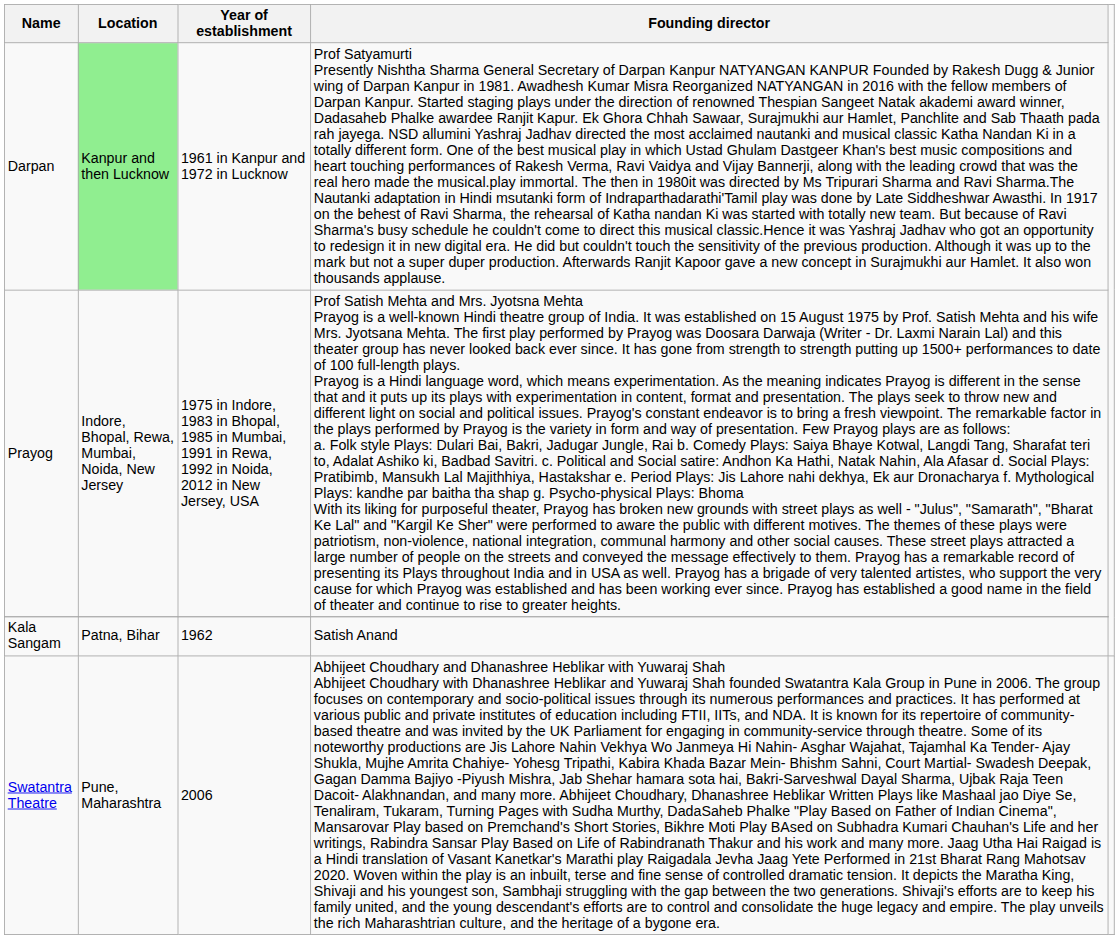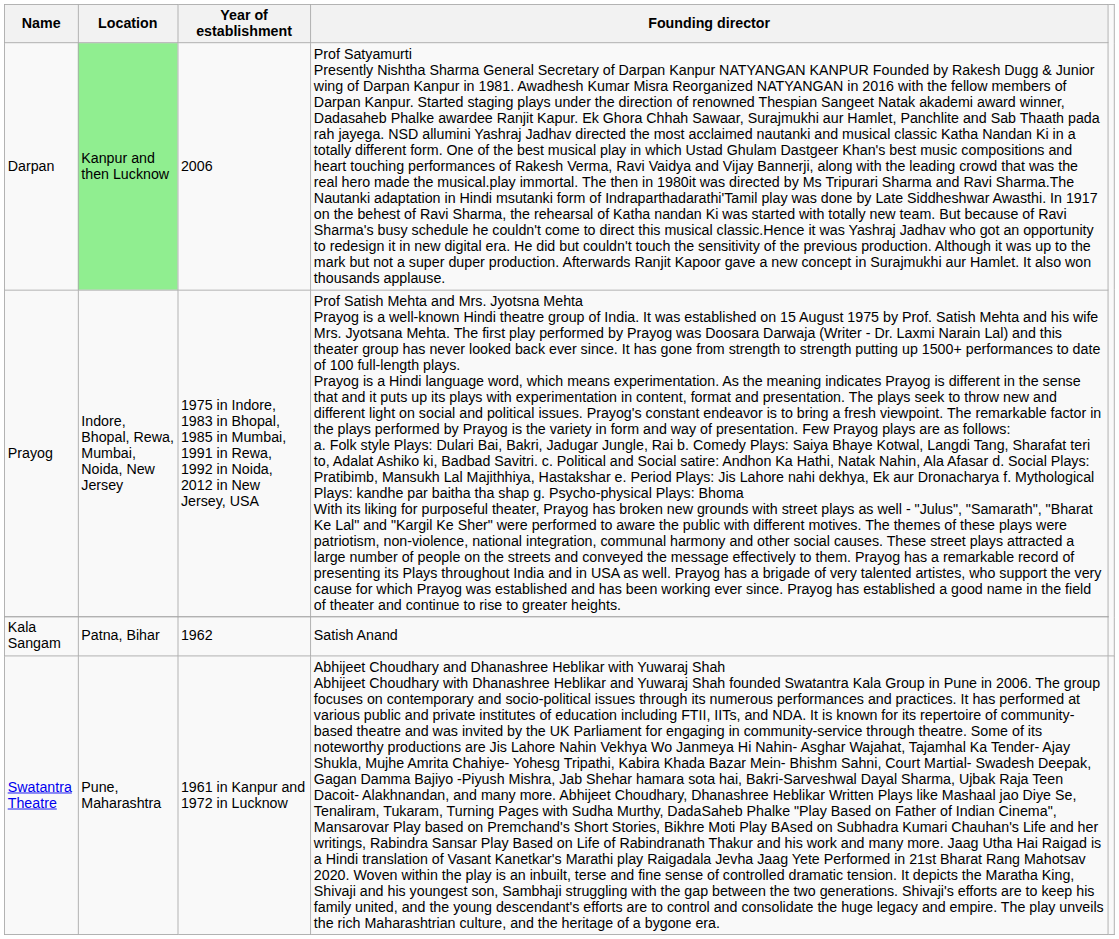(243, 166) 1961 in Kanpur and 1972 in Lucknow -> (197, 166) 2006
(197, 794) 2006 -> (243, 794) 1961 in Kanpur and 1972 in Lucknow
